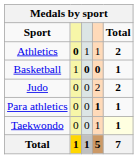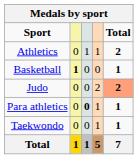(76, 50) bold -> (76, 50) normal
(76, 69) normal -> (76, 69) bold
(87, 69) bold -> (87, 69) normal
(98, 69) bold -> (98, 69) normal
(118, 87) no background -> (118, 87) lightsalmon background
(87, 106) normal -> (87, 106) bold
(98, 106) bold -> (98, 106) normal
(118, 125) lightyellow background -> (118, 125) no background
